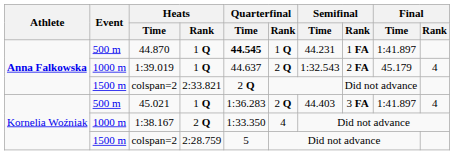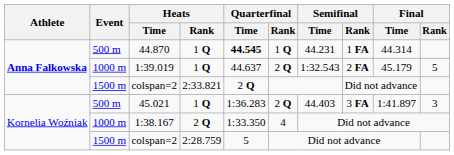(397, 49) 1:41.897 -> (397, 49) 44.314
(435, 67) 4 -> (435, 67) 5
(435, 104) 4 -> (435, 104) 3
